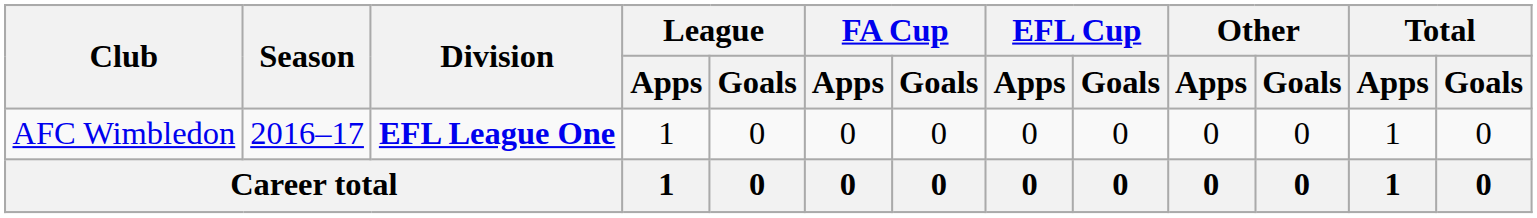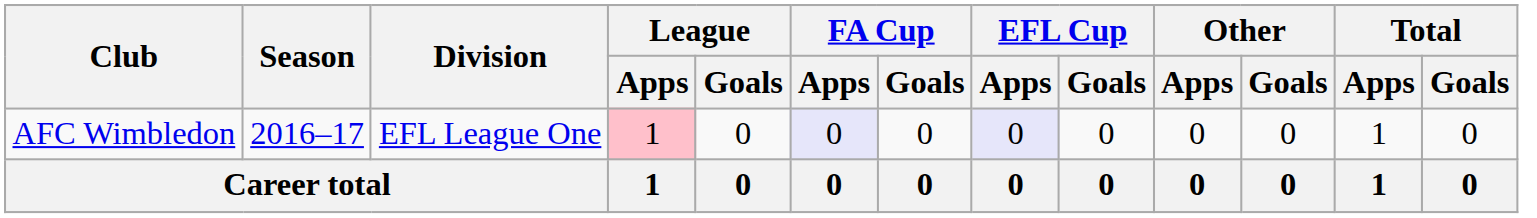(497, 133) bold -> (490, 133) normal
(666, 133) no background -> (652, 133) pink background
(848, 133) no background -> (834, 133) lavender background
(1030, 133) no background -> (1016, 133) lavender background
